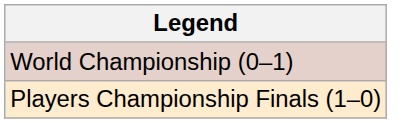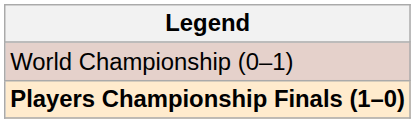(196, 99) normal -> (208, 99) bold
